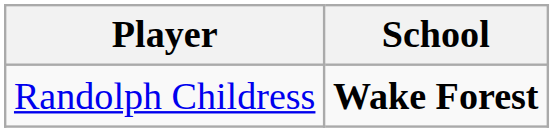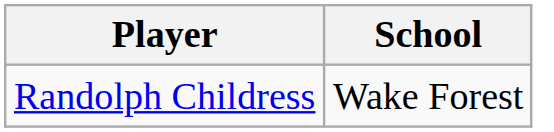(436, 95) bold -> (428, 95) normal
